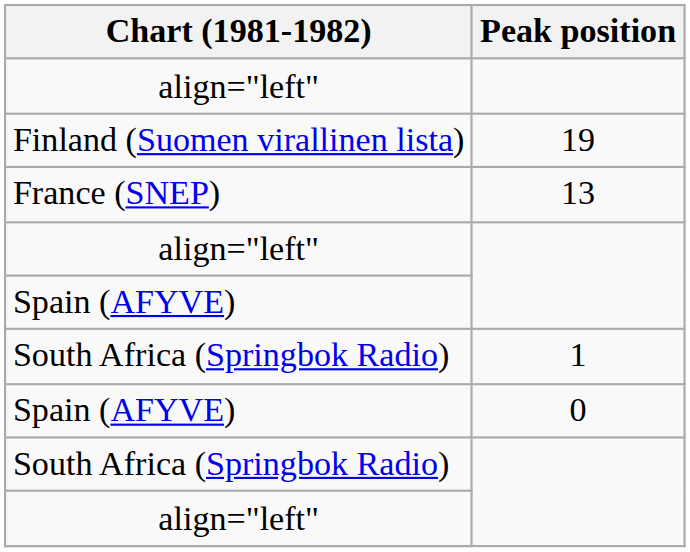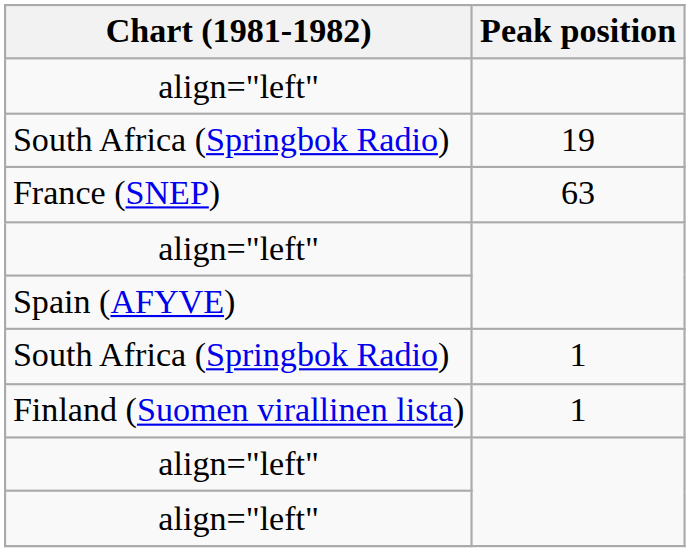(239, 139) Finland (Suomen virallinen lista) -> (231, 139) South Africa (Springbok Radio)
(578, 193) 13 -> (578, 193) 63
(124, 409) Spain (AFYVE) -> (239, 409) Finland (Suomen virallinen lista)
(578, 409) 0 -> (578, 409) 1
(231, 463) South Africa (Springbok Radio) -> (239, 463) align="left"
